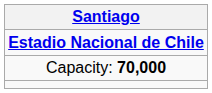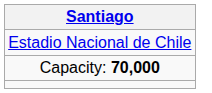(106, 42) bold -> (100, 42) normal
